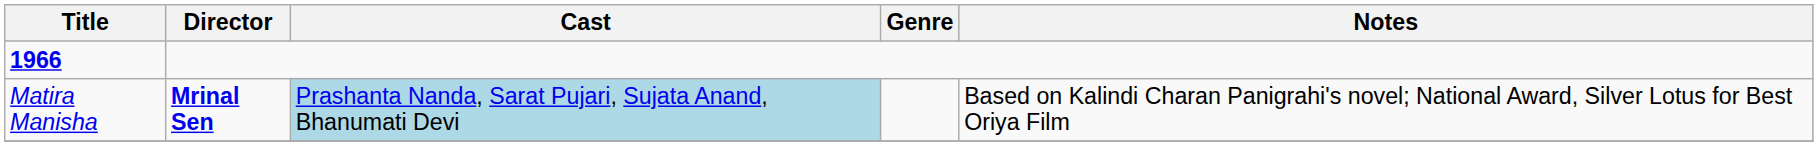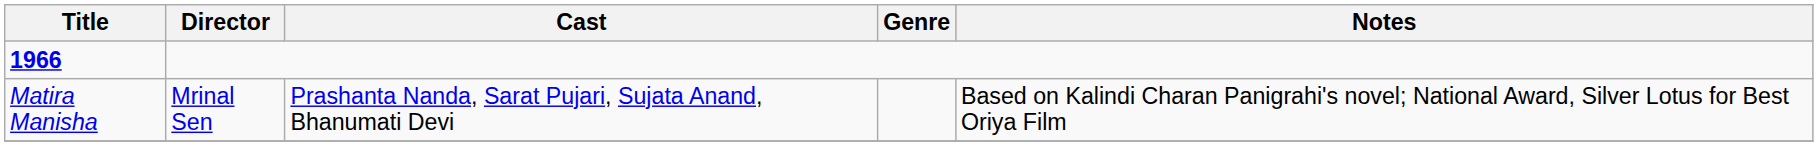(205, 109) bold -> (203, 109) normal
(532, 109) lightblue background -> (526, 109) no background
